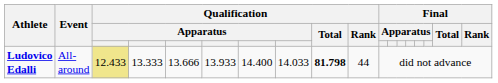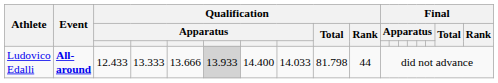(30, 62) bold -> (29, 62) normal
(74, 62) normal -> (74, 62) bold
(110, 62) khaki background -> (112, 62) no background
(220, 62) no background -> (222, 62) lightgrey background
(330, 62) bold -> (332, 62) normal
